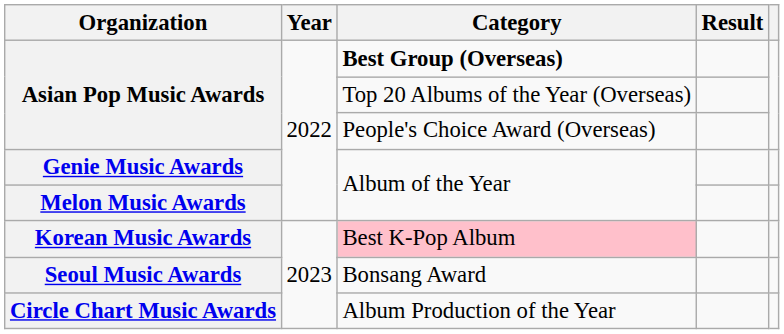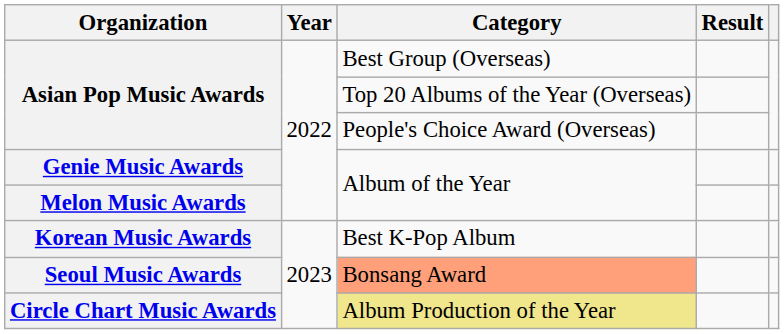(453, 58) bold -> (447, 58) normal
(429, 238) pink background -> (429, 238) no background
(414, 274) no background -> (414, 274) lightsalmon background
(479, 310) no background -> (479, 310) khaki background
